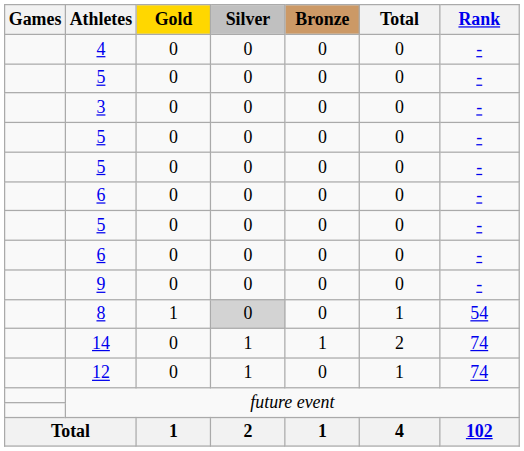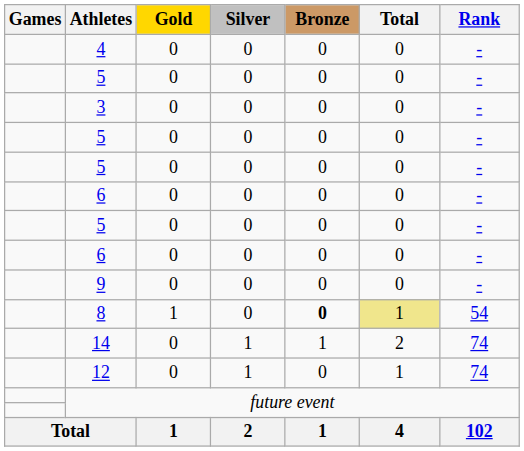(248, 314) lightgrey background -> (248, 314) no background
(322, 314) normal -> (322, 314) bold
(399, 314) no background -> (399, 314) khaki background
